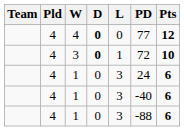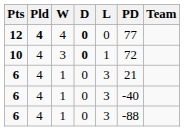columns swapped: (22, 14) <-> (168, 14)
(53, 34) normal -> (40, 34) bold
(143, 75) 24 -> (130, 75) 21
